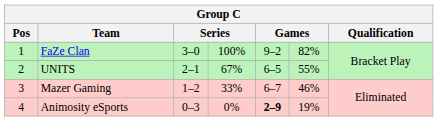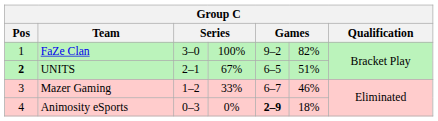(21, 70) normal -> (21, 70) bold
(309, 70) 55% -> (309, 70) 51%
(309, 107) 19% -> (309, 107) 18%
